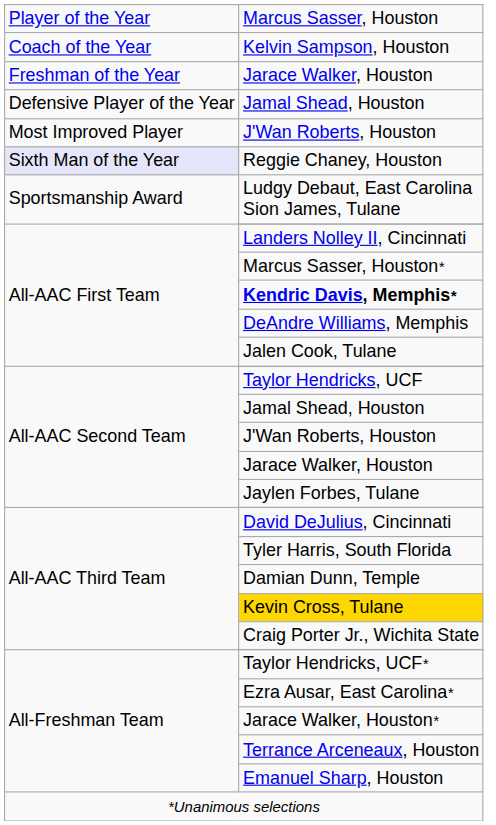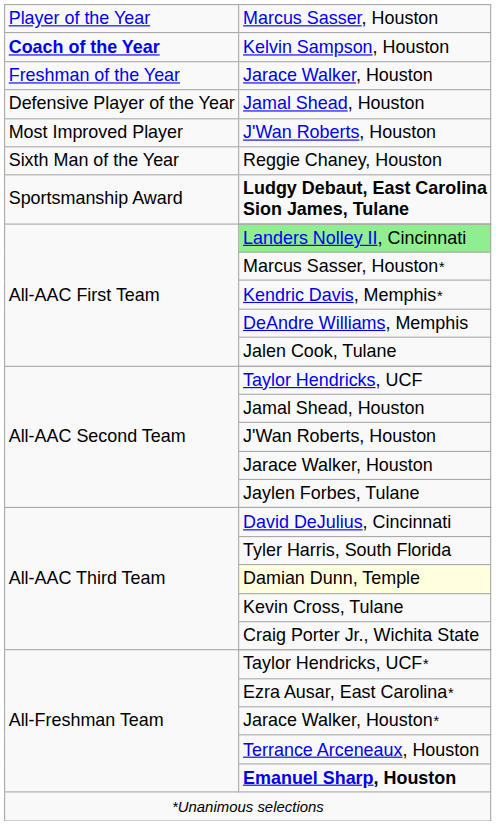(80, 47) normal -> (84, 47) bold
(94, 160) lavender background -> (94, 160) no background
(358, 199) normal -> (365, 199) bold
(355, 237) no background -> (355, 237) lightgreen background
(350, 294) bold -> (343, 294) normal
(332, 578) no background -> (332, 578) lightyellow background
(323, 607) gold background -> (323, 607) no background
(343, 777) normal -> (350, 777) bold
